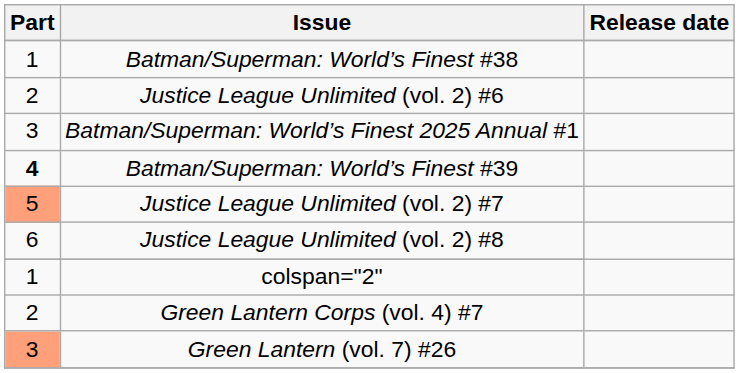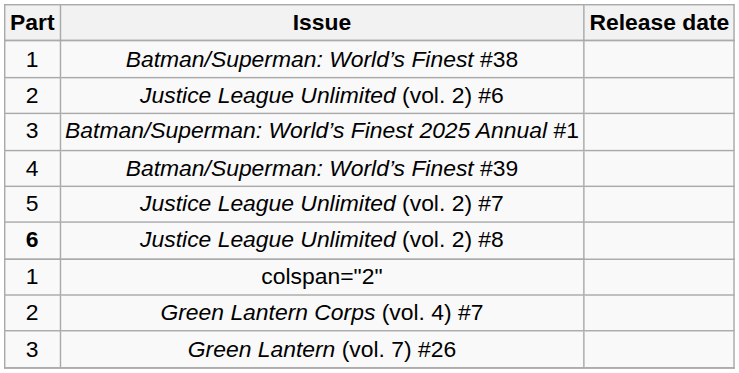(32, 167) bold -> (32, 167) normal
(32, 204) lightsalmon background -> (32, 204) no background
(32, 240) normal -> (32, 240) bold
(32, 349) lightsalmon background -> (32, 349) no background
